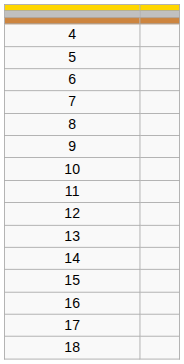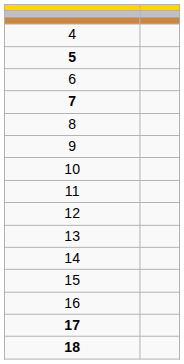(72, 57) normal -> (72, 57) bold
(72, 102) normal -> (72, 102) bold
(72, 325) normal -> (72, 325) bold
(72, 347) normal -> (72, 347) bold
